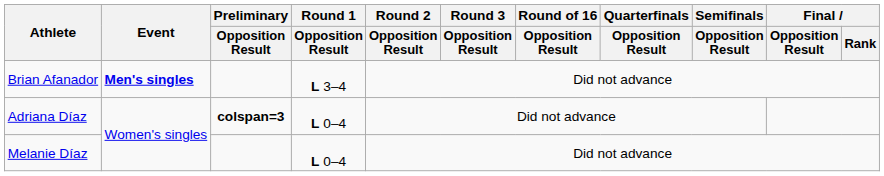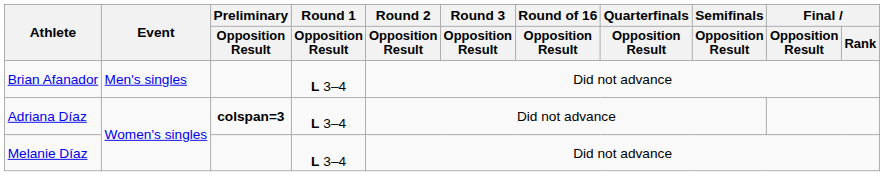(149, 80) bold -> (146, 80) normal
(329, 124) L 0–4 -> (329, 124) L 3–4
(329, 161) L 0–4 -> (329, 161) L 3–4
